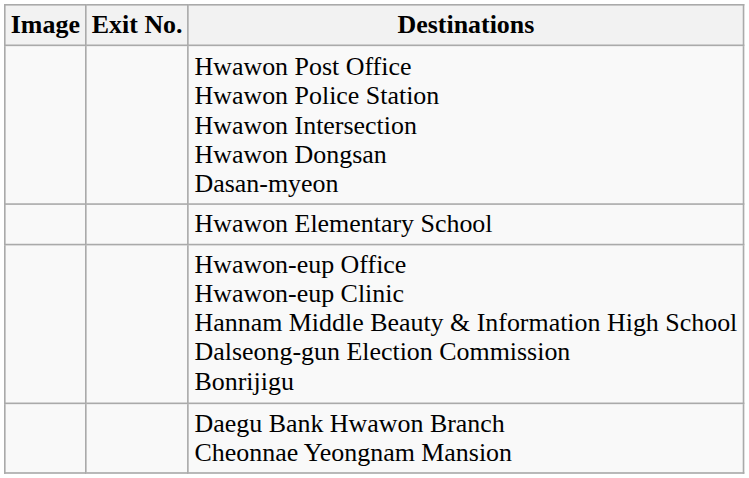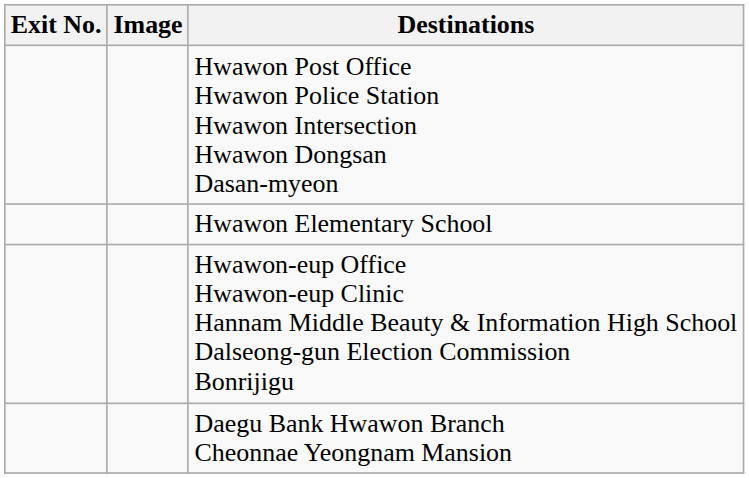columns swapped: (137, 25) <-> (45, 25)
